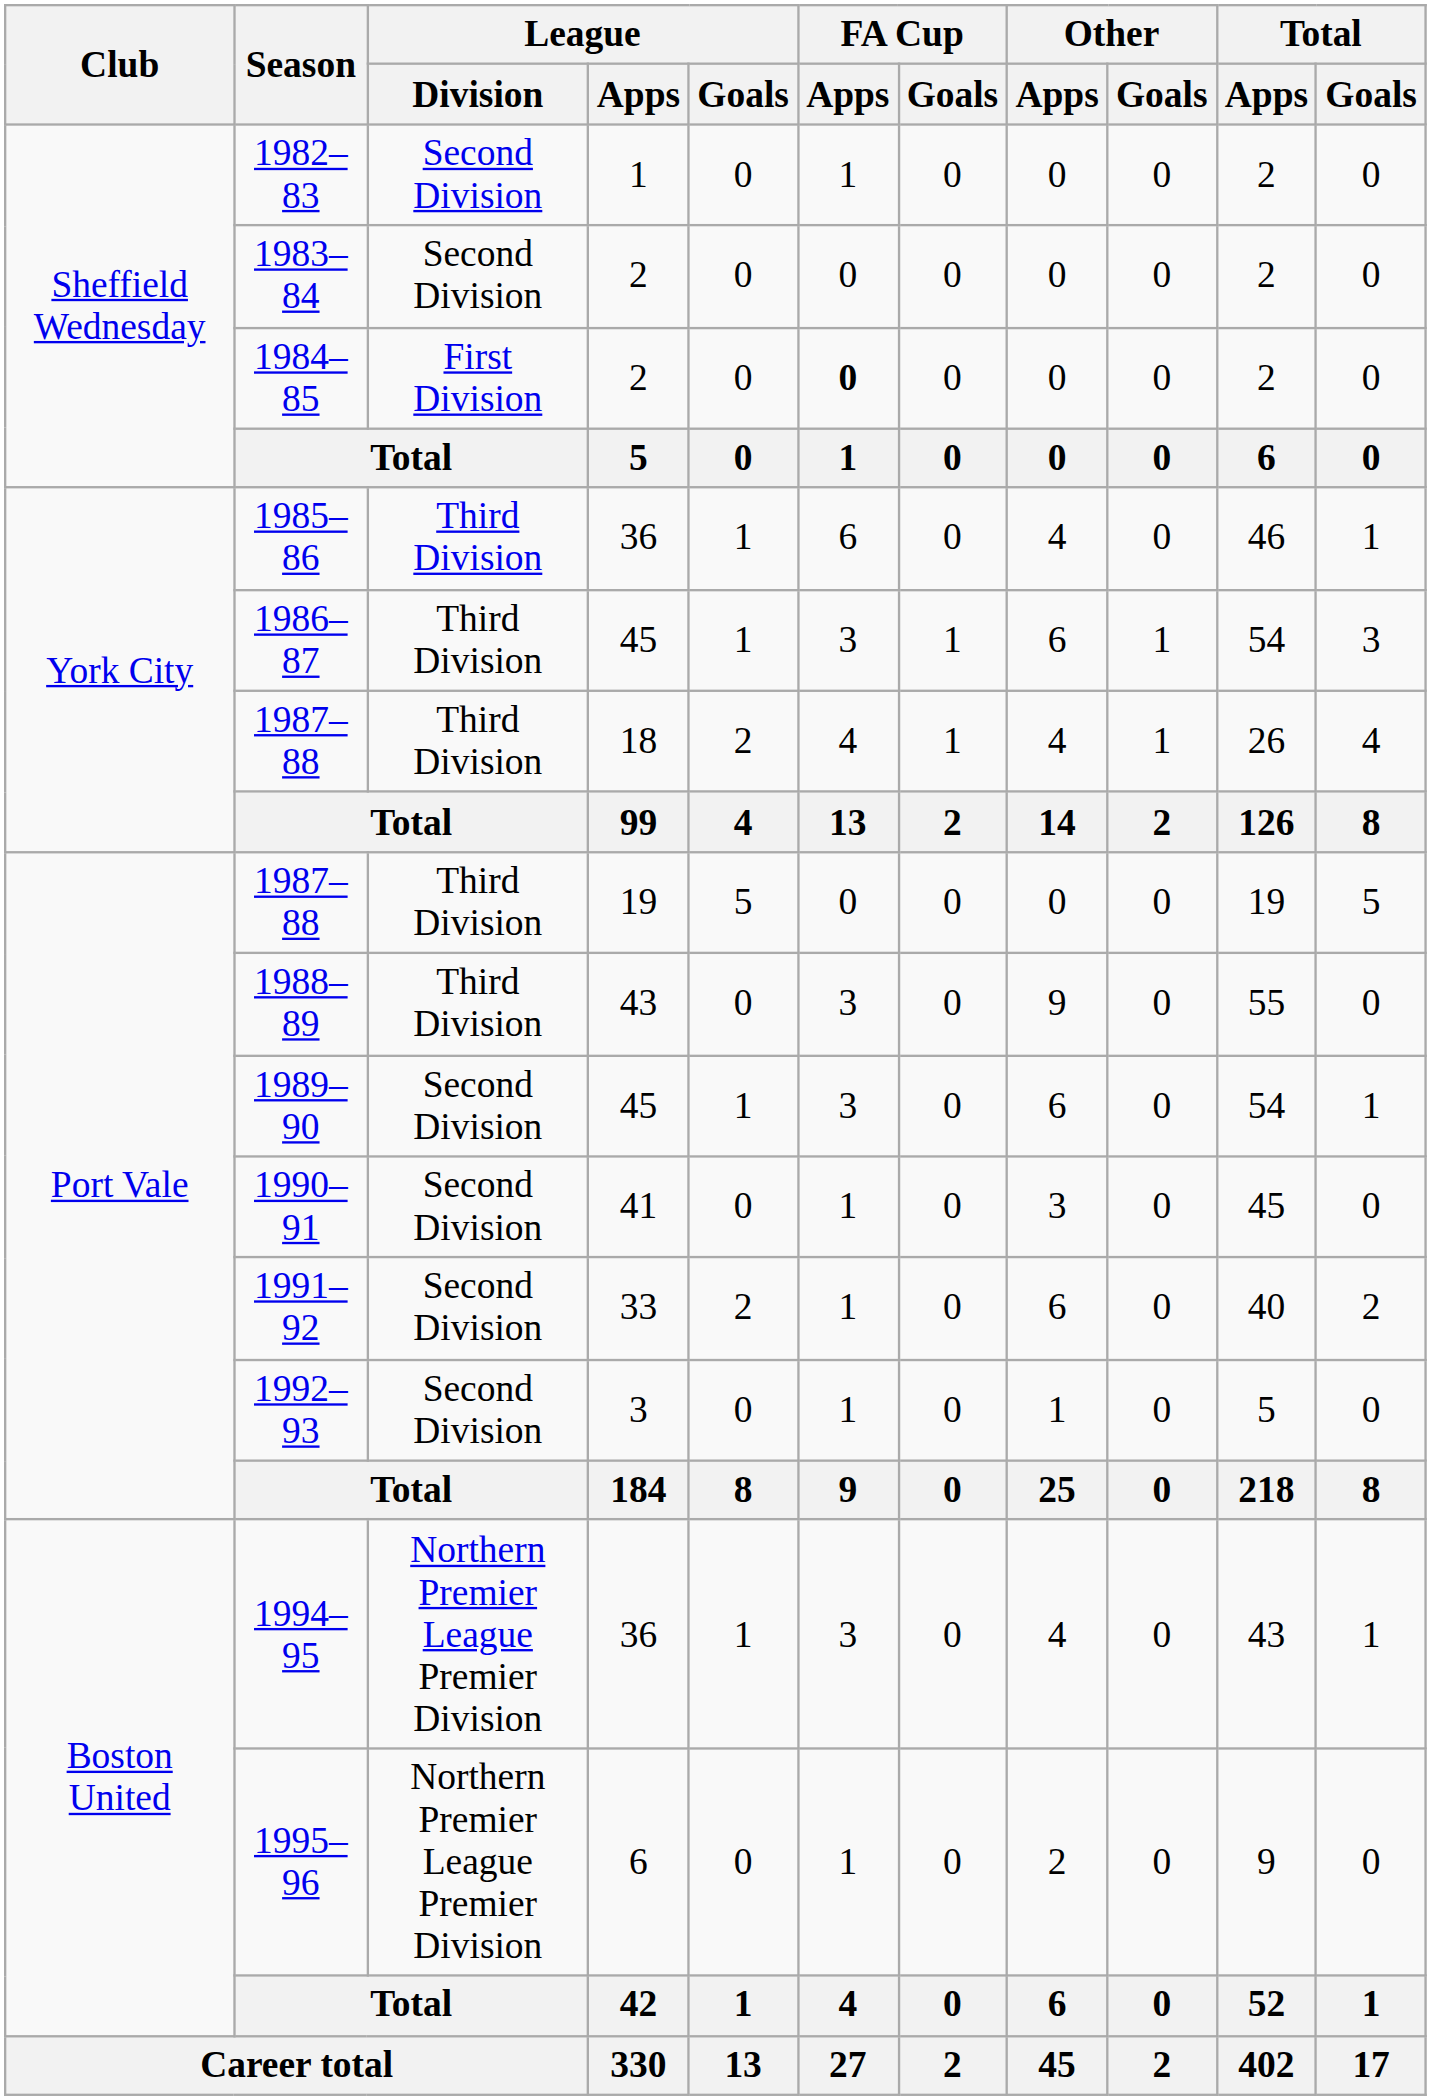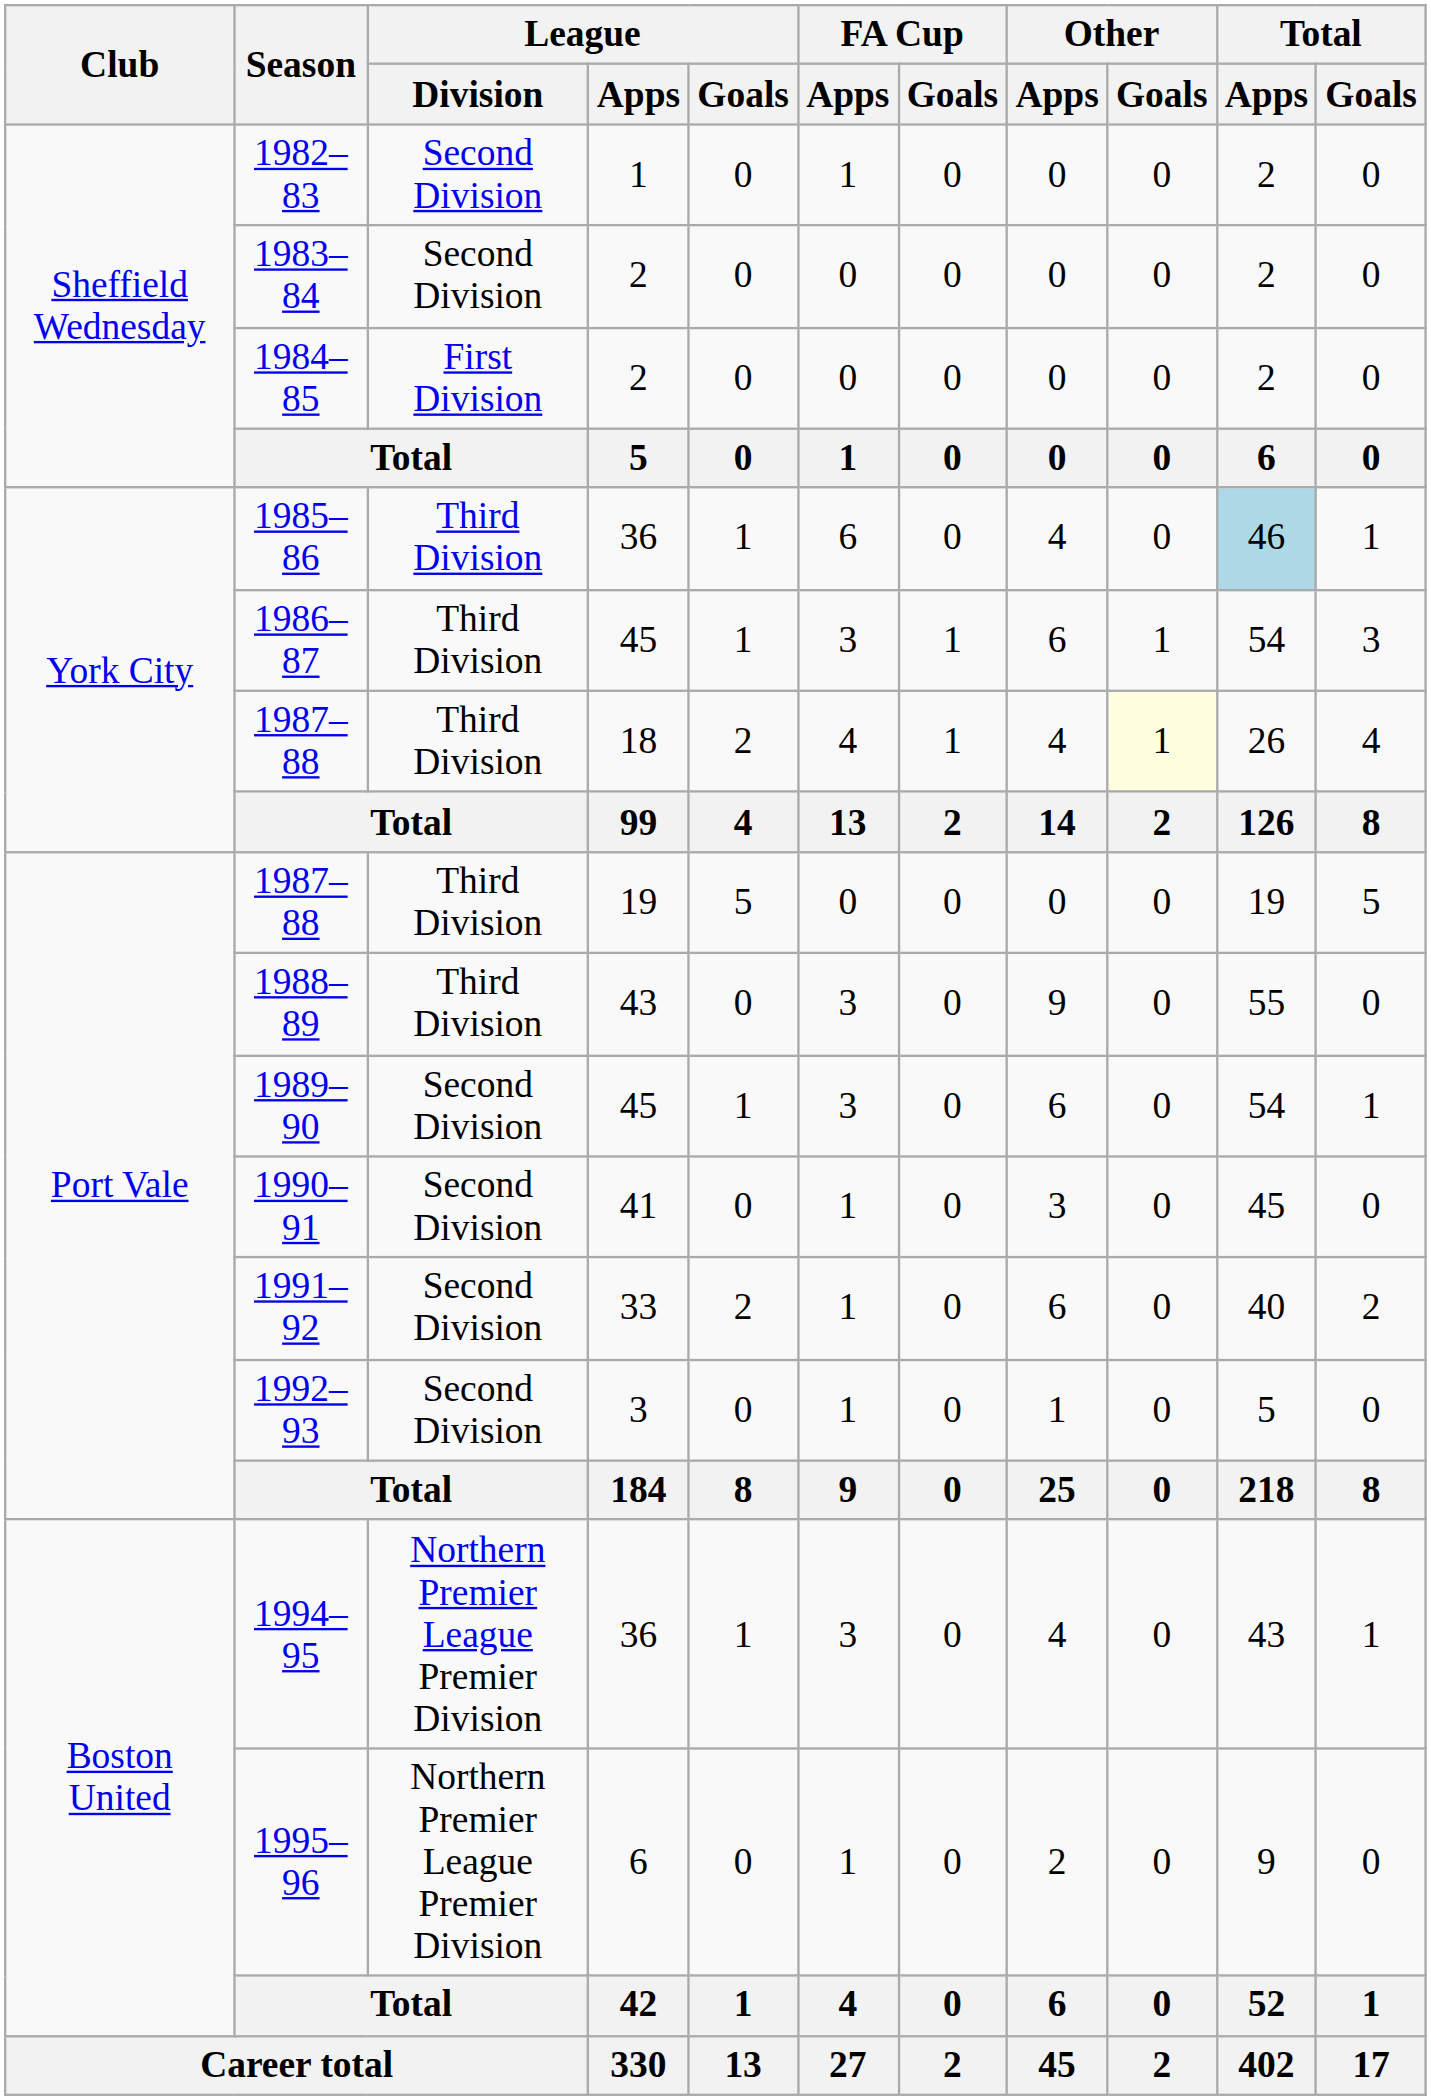(848, 376) bold -> (848, 376) normal
(1266, 537) no background -> (1266, 537) lightblue background
(1162, 740) no background -> (1162, 740) lightyellow background
